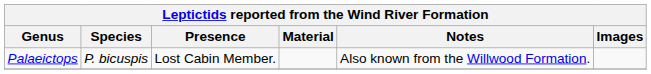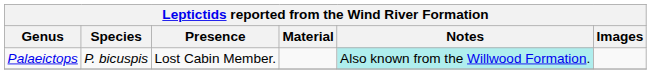(465, 58) no background -> (465, 58) paleturquoise background
